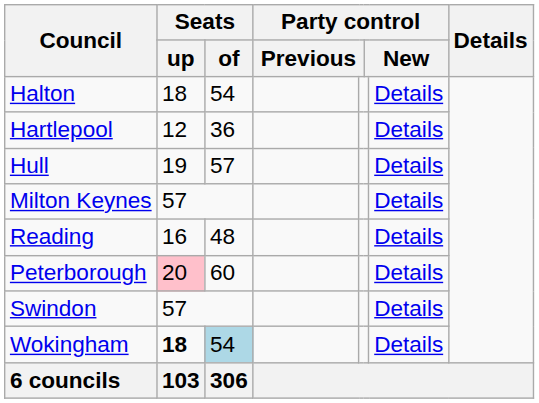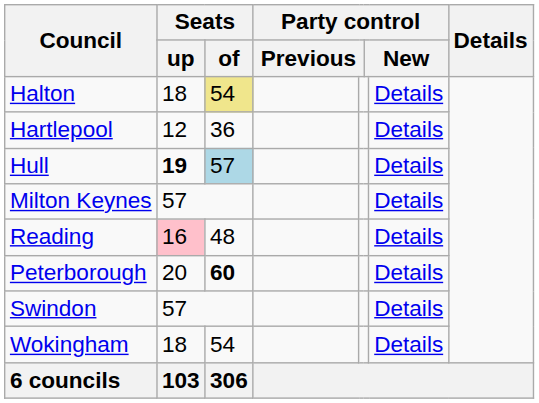(223, 93) no background -> (223, 93) khaki background
(175, 165) normal -> (175, 165) bold
(223, 165) no background -> (223, 165) lightblue background
(175, 237) no background -> (175, 237) pink background
(175, 272) pink background -> (175, 272) no background
(223, 272) normal -> (223, 272) bold
(175, 344) bold -> (175, 344) normal
(223, 344) lightblue background -> (223, 344) no background
